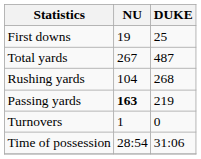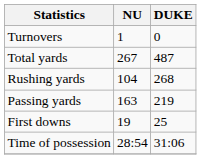rows swapped: (39, 36) <-> (35, 121)
(127, 100) bold -> (127, 100) normal
